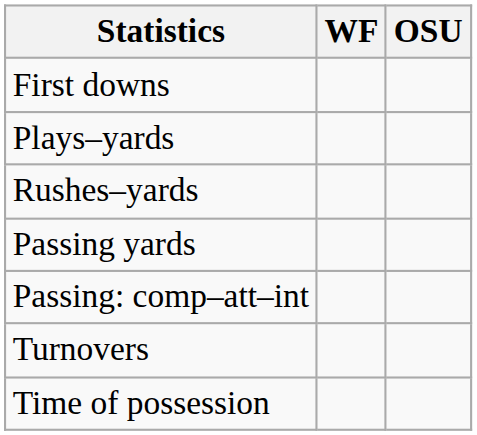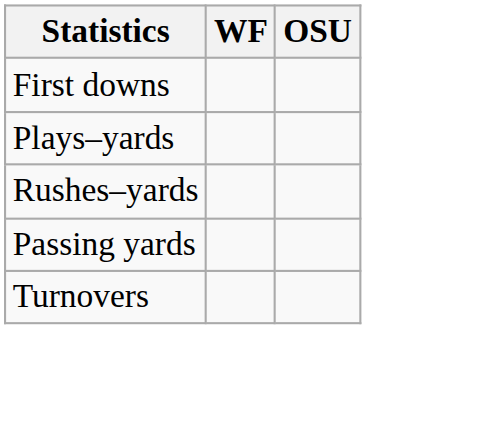- row: (161, 296)
- row: (141, 402)
